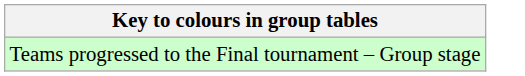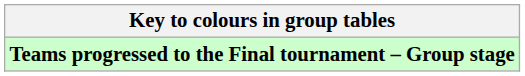(245, 53) normal -> (262, 53) bold
